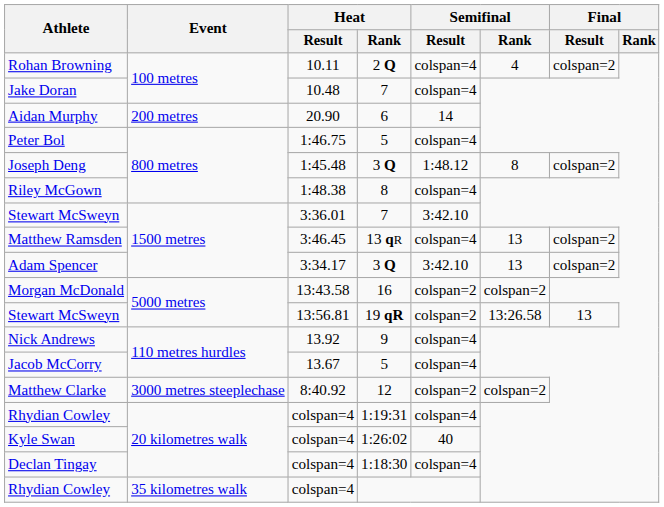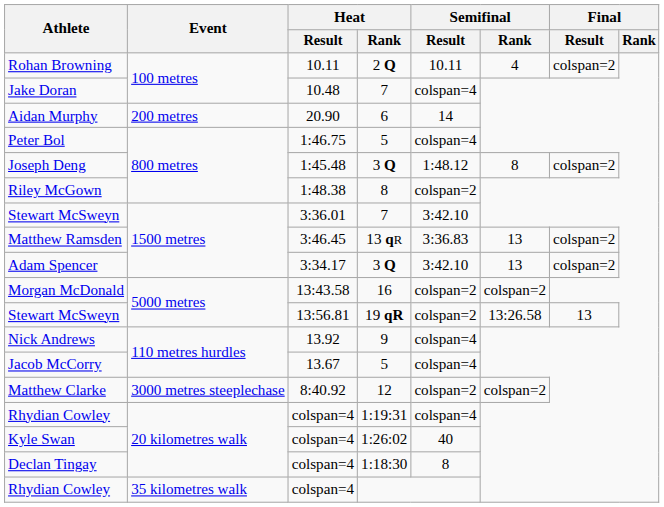(446, 65) colspan=4 -> (446, 65) 10.11
(446, 190) colspan=4 -> (446, 190) colspan=2
(446, 240) colspan=4 -> (446, 240) 3:36.83
(446, 464) colspan=4 -> (446, 464) 8
